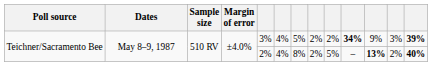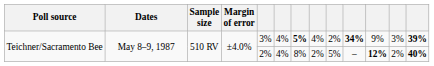(299, 39) normal -> (300, 39) bold
(316, 39) 2% -> (318, 39) 4%
(376, 54) 13% -> (377, 54) 12%
